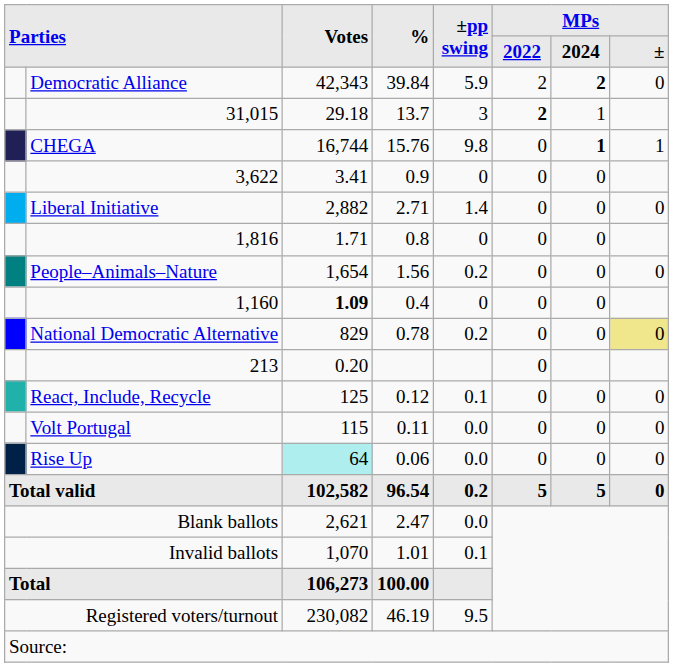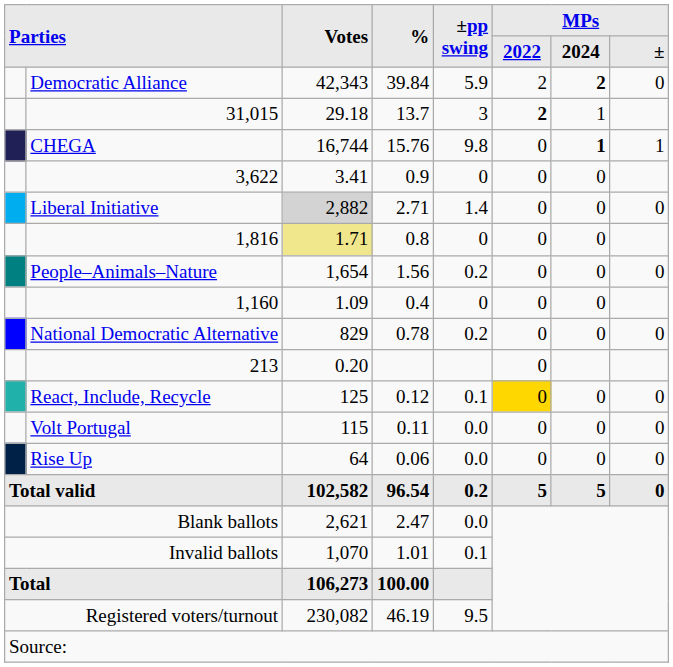(347, 208) no background -> (347, 208) lightgrey background
(352, 239) no background -> (352, 239) khaki background
(352, 302) bold -> (352, 302) normal
(660, 333) khaki background -> (660, 333) no background
(542, 396) no background -> (542, 396) gold background
(359, 458) paleturquoise background -> (359, 458) no background
